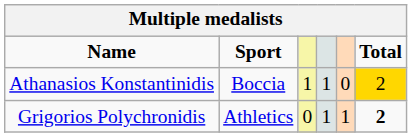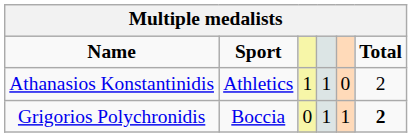(258, 84) Boccia -> (258, 84) Athletics
(381, 84) gold background -> (381, 84) no background
(258, 116) Athletics -> (258, 116) Boccia
